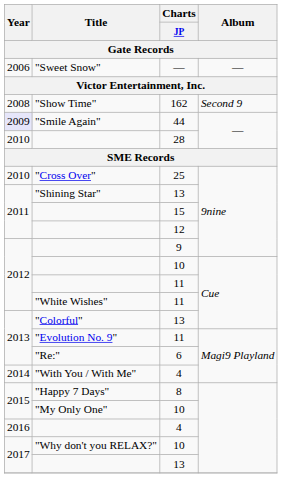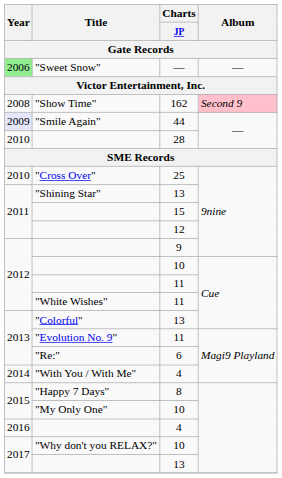(18, 67) no background -> (18, 67) lightgreen background
(222, 103) no background -> (222, 103) pink background
